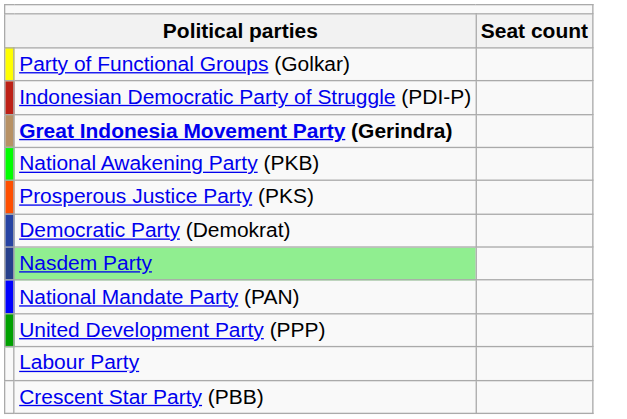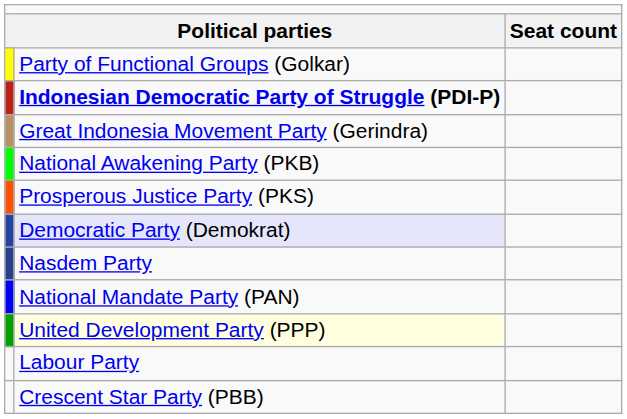(245, 97) normal -> (260, 97) bold
(236, 130) bold -> (224, 130) normal
(155, 230) no background -> (155, 230) lavender background
(86, 263) lightgreen background -> (86, 263) no background
(172, 329) no background -> (172, 329) lightyellow background
